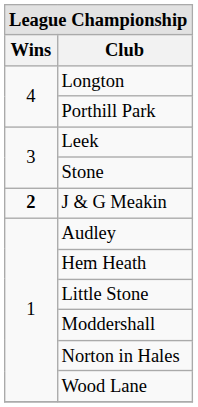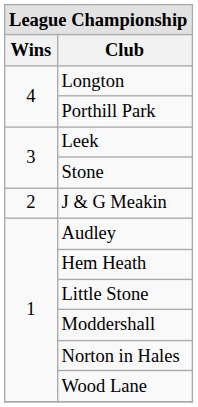(31, 202) bold -> (31, 202) normal
